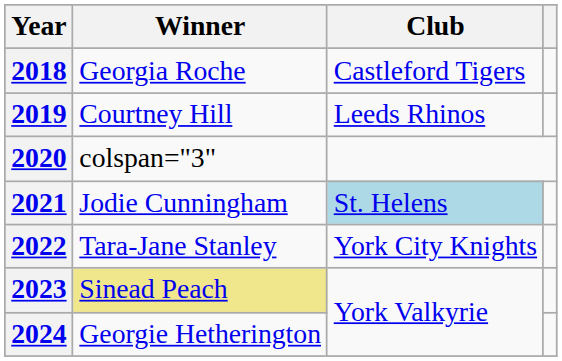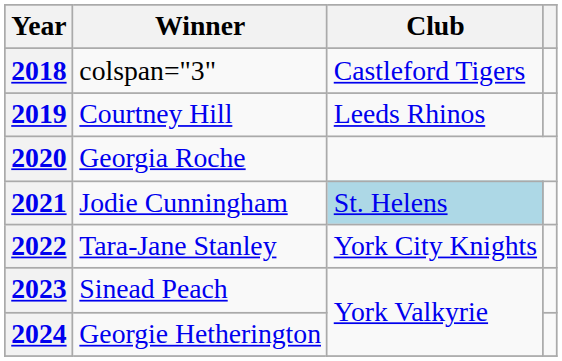(163, 70) Georgia Roche -> (148, 70) colspan="3"
(148, 158) colspan="3" -> (163, 158) Georgia Roche
(154, 289) khaki background -> (154, 289) no background
